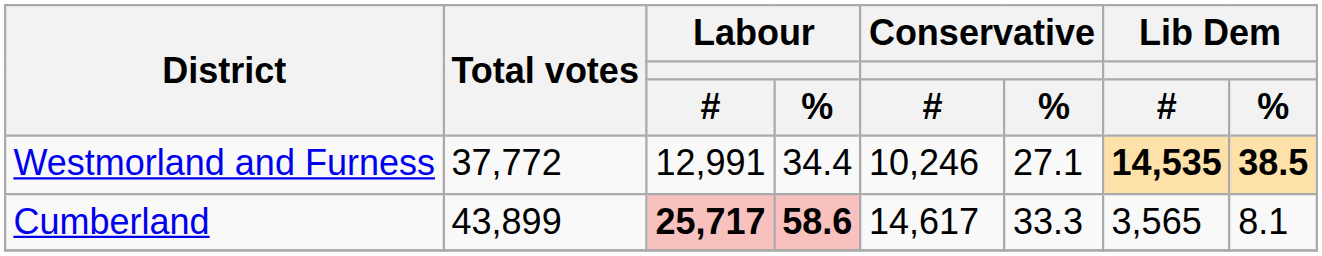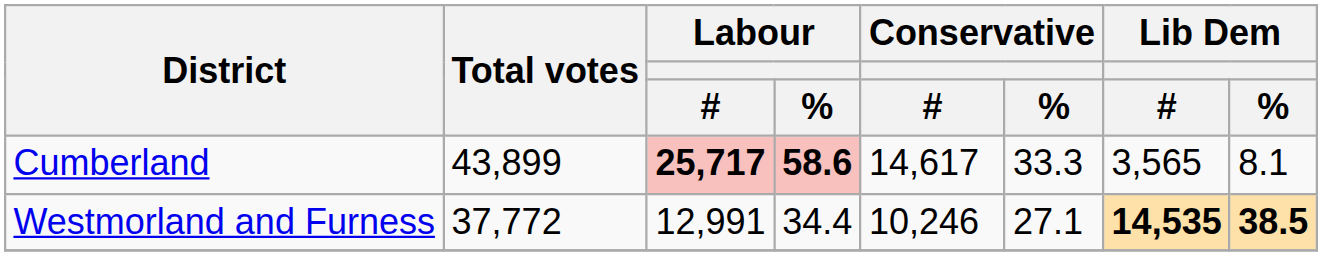rows swapped: (111, 220) <-> (224, 163)
